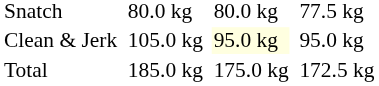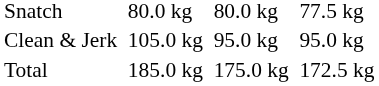(246, 40) lightyellow background -> (246, 40) no background
